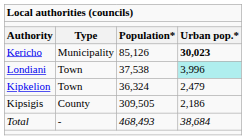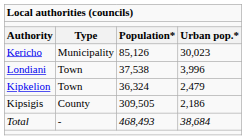(195, 52) bold -> (195, 52) normal
(193, 69) paleturquoise background -> (193, 69) no background
